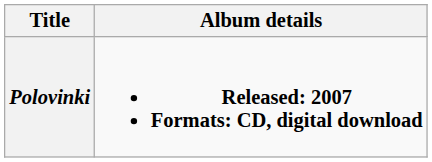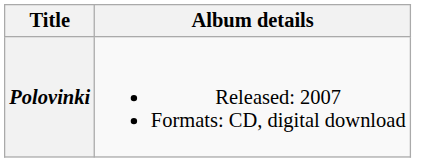(261, 108) bold -> (253, 108) normal
